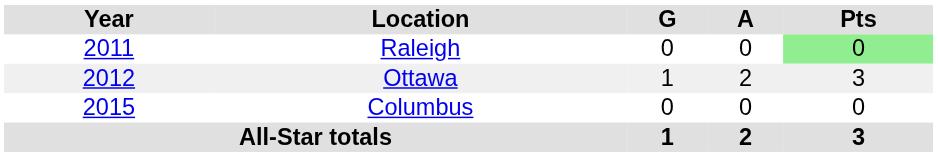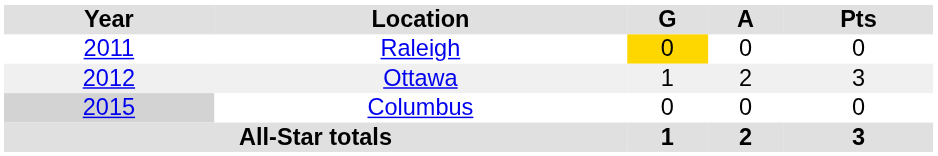(667, 48) no background -> (667, 48) gold background
(858, 48) lightgreen background -> (858, 48) no background
(109, 107) no background -> (109, 107) lightgrey background
